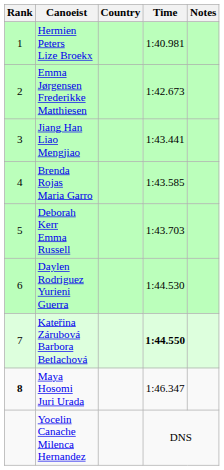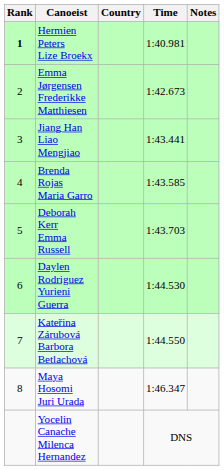(20, 43) normal -> (20, 43) bold
(165, 340) bold -> (165, 340) normal
(20, 389) bold -> (20, 389) normal
